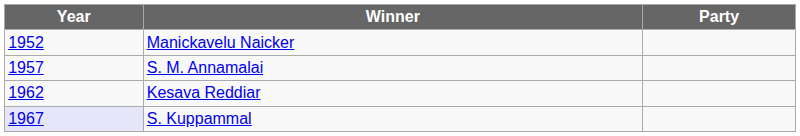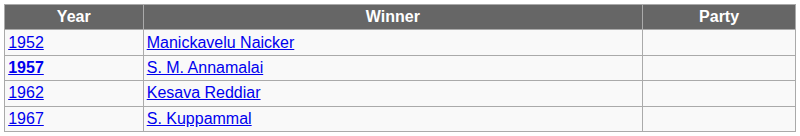(26, 67) normal -> (26, 67) bold
(26, 118) lavender background -> (26, 118) no background
